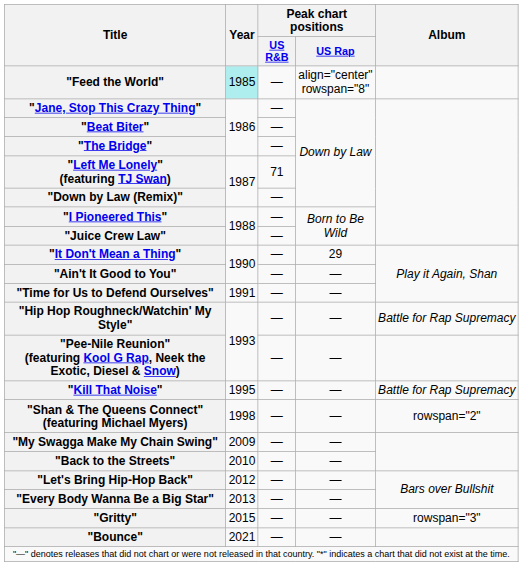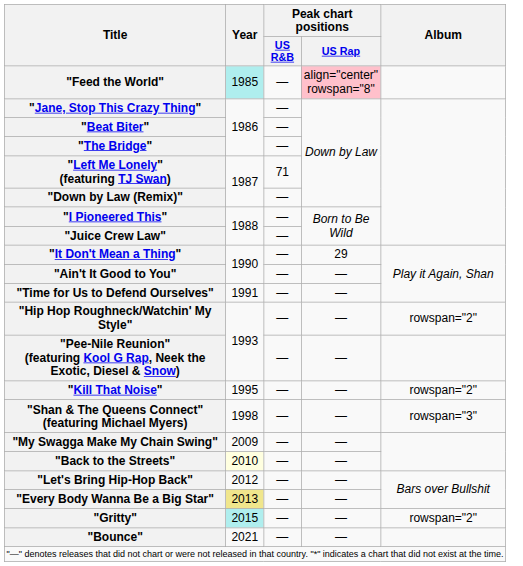(335, 82) no background -> (341, 82) pink background
(447, 318) Battle for Rap Supremacy -> (443, 318) rowspan="2"
(447, 390) Battle for Rap Supremacy -> (443, 390) rowspan="2"
(447, 416) rowspan="2" -> (443, 416) rowspan="3"
(242, 461) no background -> (245, 461) lightyellow background
(242, 499) no background -> (245, 499) khaki background
(242, 518) no background -> (245, 518) paleturquoise background
(447, 518) rowspan="3" -> (443, 518) rowspan="2"
